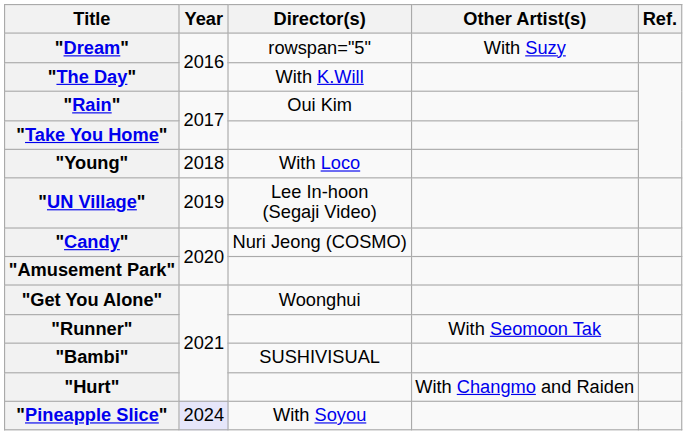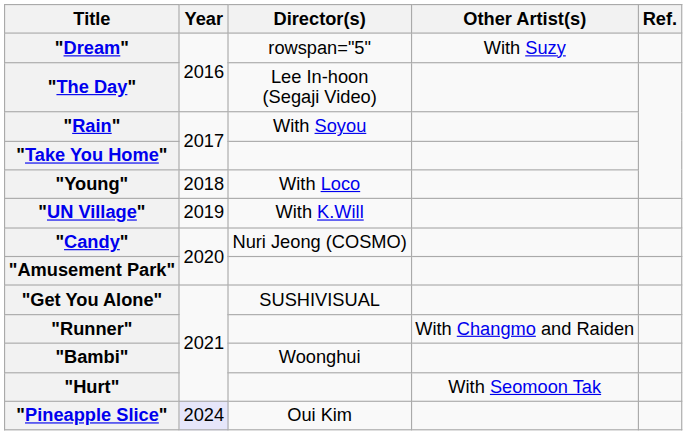(320, 76) With K.Will -> (320, 87) Lee In-hoon (Segaji Video)
(320, 105) Oui Kim -> (320, 126) With Soyou
(320, 202) Lee In-hoon (Segaji Video) -> (320, 213) With K.Will
(320, 299) Woonghui -> (320, 299) SUSHIVISUAL
(525, 328) With Seomoon Tak -> (525, 328) With Changmo and Raiden
(320, 357) SUSHIVISUAL -> (320, 357) Woonghui
(525, 386) With Changmo and Raiden -> (525, 386) With Seomoon Tak
(320, 415) With Soyou -> (320, 415) Oui Kim
